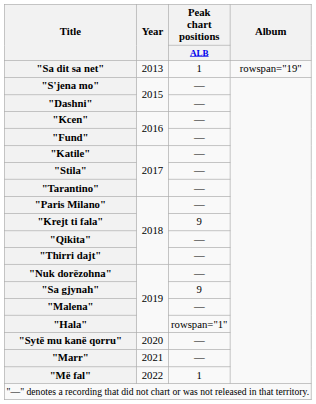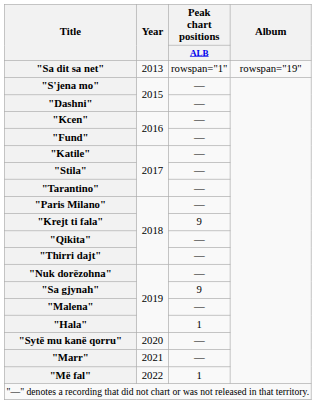(199, 69) 1 -> (199, 69) rowspan="1"
(199, 324) rowspan="1" -> (199, 324) 1
